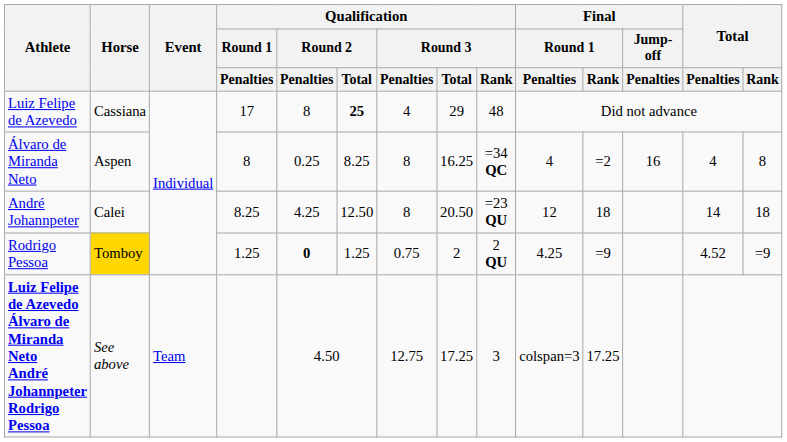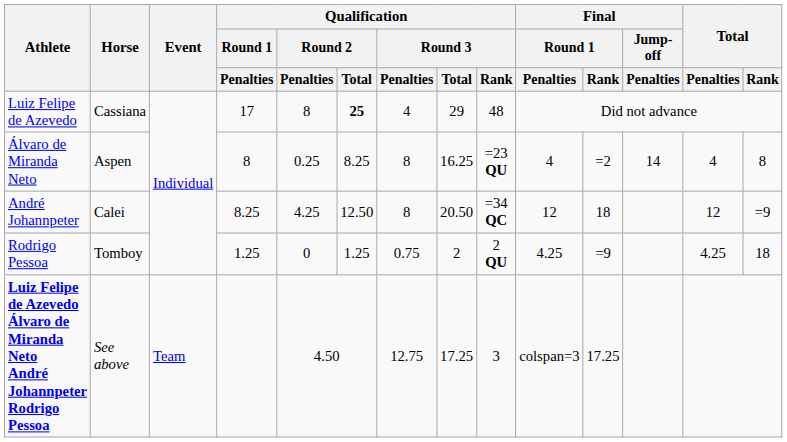(496, 162) =34 QC -> (496, 162) =23 QU
(653, 162) 16 -> (653, 162) 14
(496, 212) =23 QU -> (496, 212) =34 QC
(713, 212) 14 -> (713, 212) 12
(763, 212) 18 -> (763, 212) =9
(118, 254) gold background -> (118, 254) no background
(307, 254) bold -> (307, 254) normal
(713, 254) 4.52 -> (713, 254) 4.25
(763, 254) =9 -> (763, 254) 18
